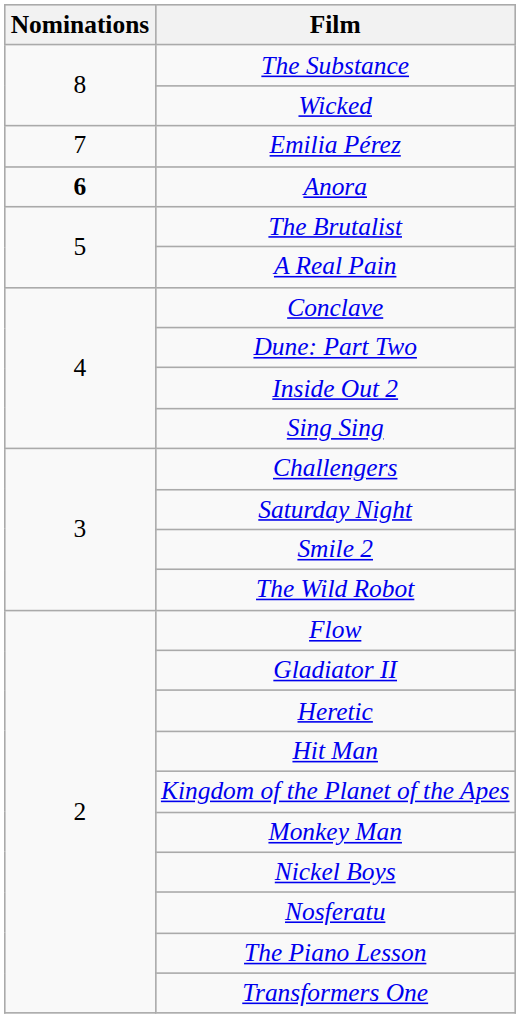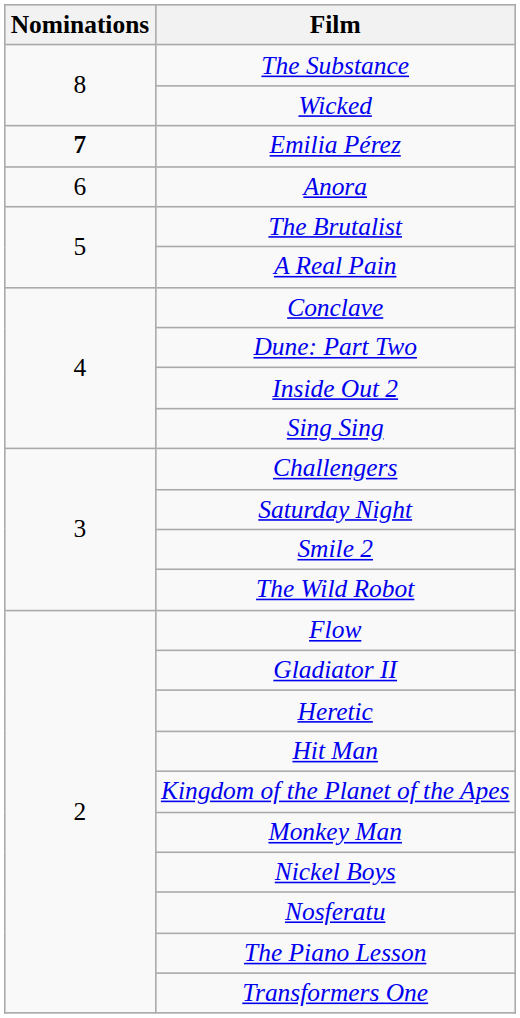(80, 145) normal -> (80, 145) bold
(80, 186) bold -> (80, 186) normal
